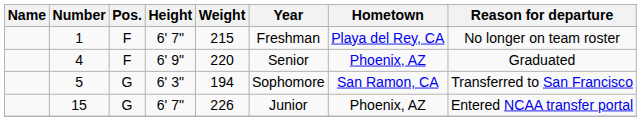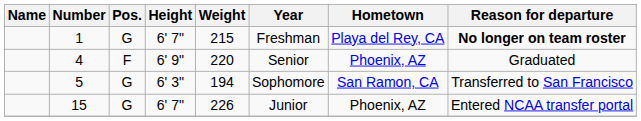(127, 37) F -> (127, 37) G
(542, 37) normal -> (542, 37) bold
